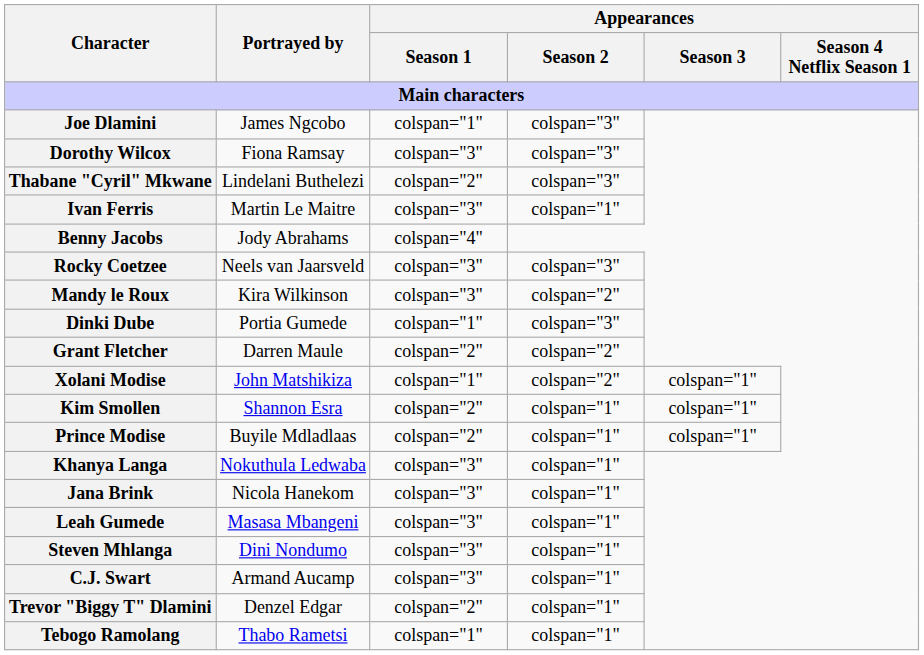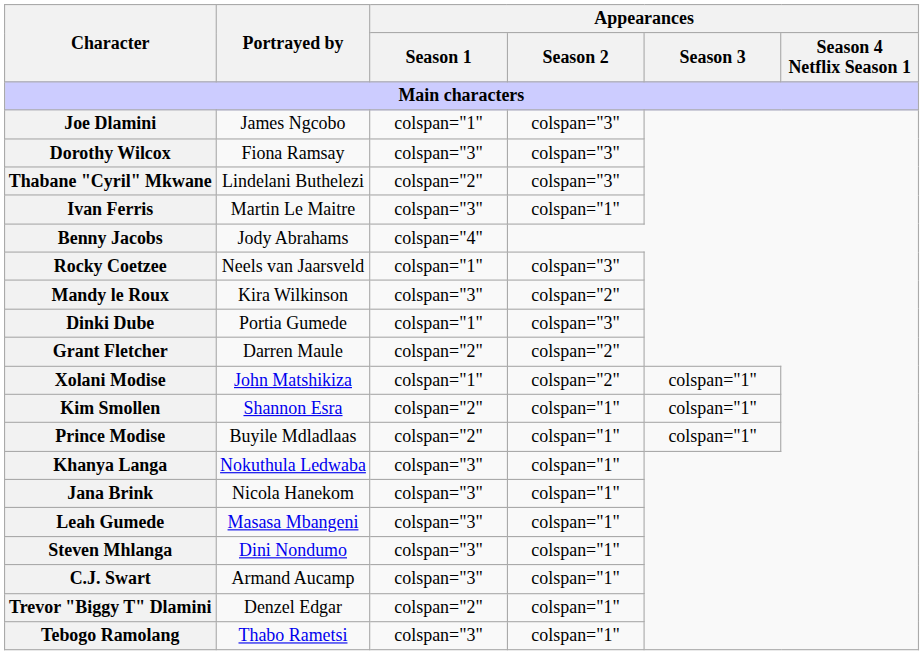(439, 266) colspan="3" -> (439, 266) colspan="1"
(439, 635) colspan="1" -> (439, 635) colspan="3"
